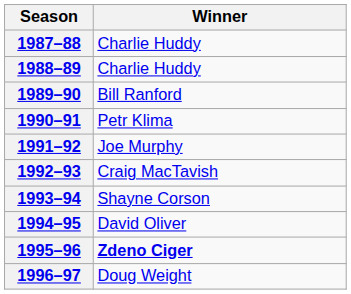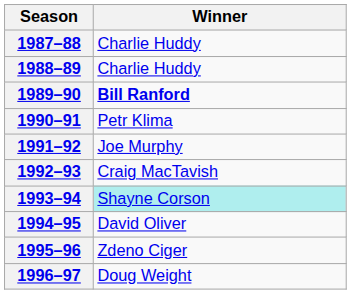(140, 95) normal -> (144, 95) bold
(154, 198) no background -> (154, 198) paleturquoise background
(145, 250) bold -> (142, 250) normal
